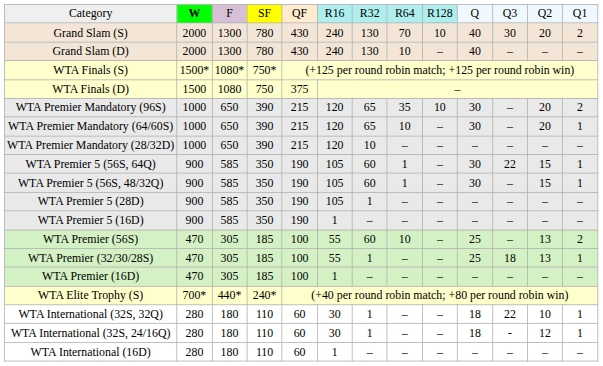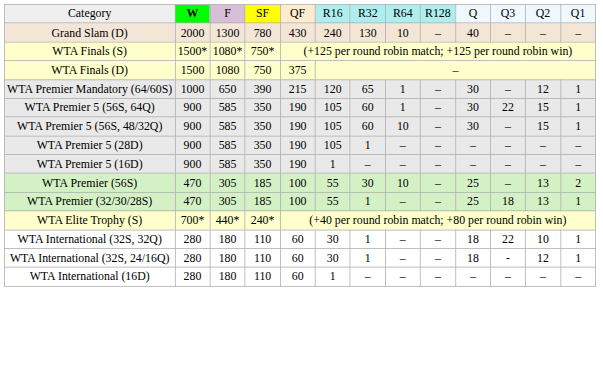- row: (91, 32)
- row: (91, 107)
(405, 126) 10 -> (403, 88) 1
(545, 126) 20 -> (543, 88) 12
- row: (91, 145)
(405, 182) 1 -> (403, 126) 10
(370, 239) 60 -> (368, 182) 30
- row: (91, 276)
